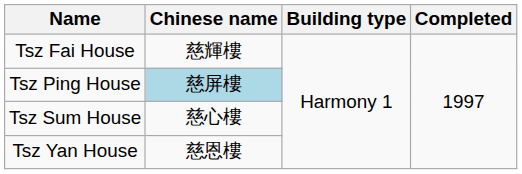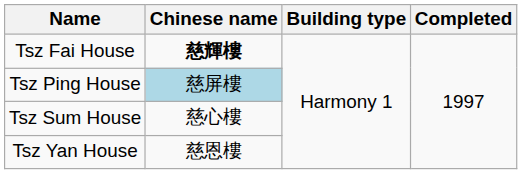(214, 50) normal -> (214, 50) bold
